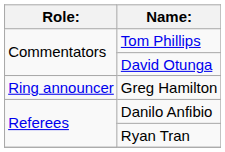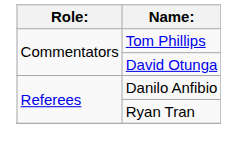- row: (169, 88)
